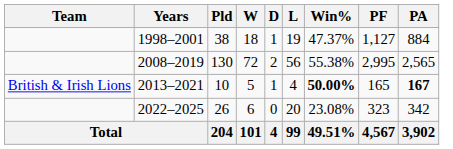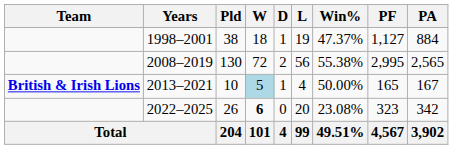(69, 86) normal -> (74, 86) bold
(251, 86) no background -> (260, 86) lightblue background
(331, 86) bold -> (340, 86) normal
(418, 86) bold -> (428, 86) normal
(251, 109) normal -> (260, 109) bold
